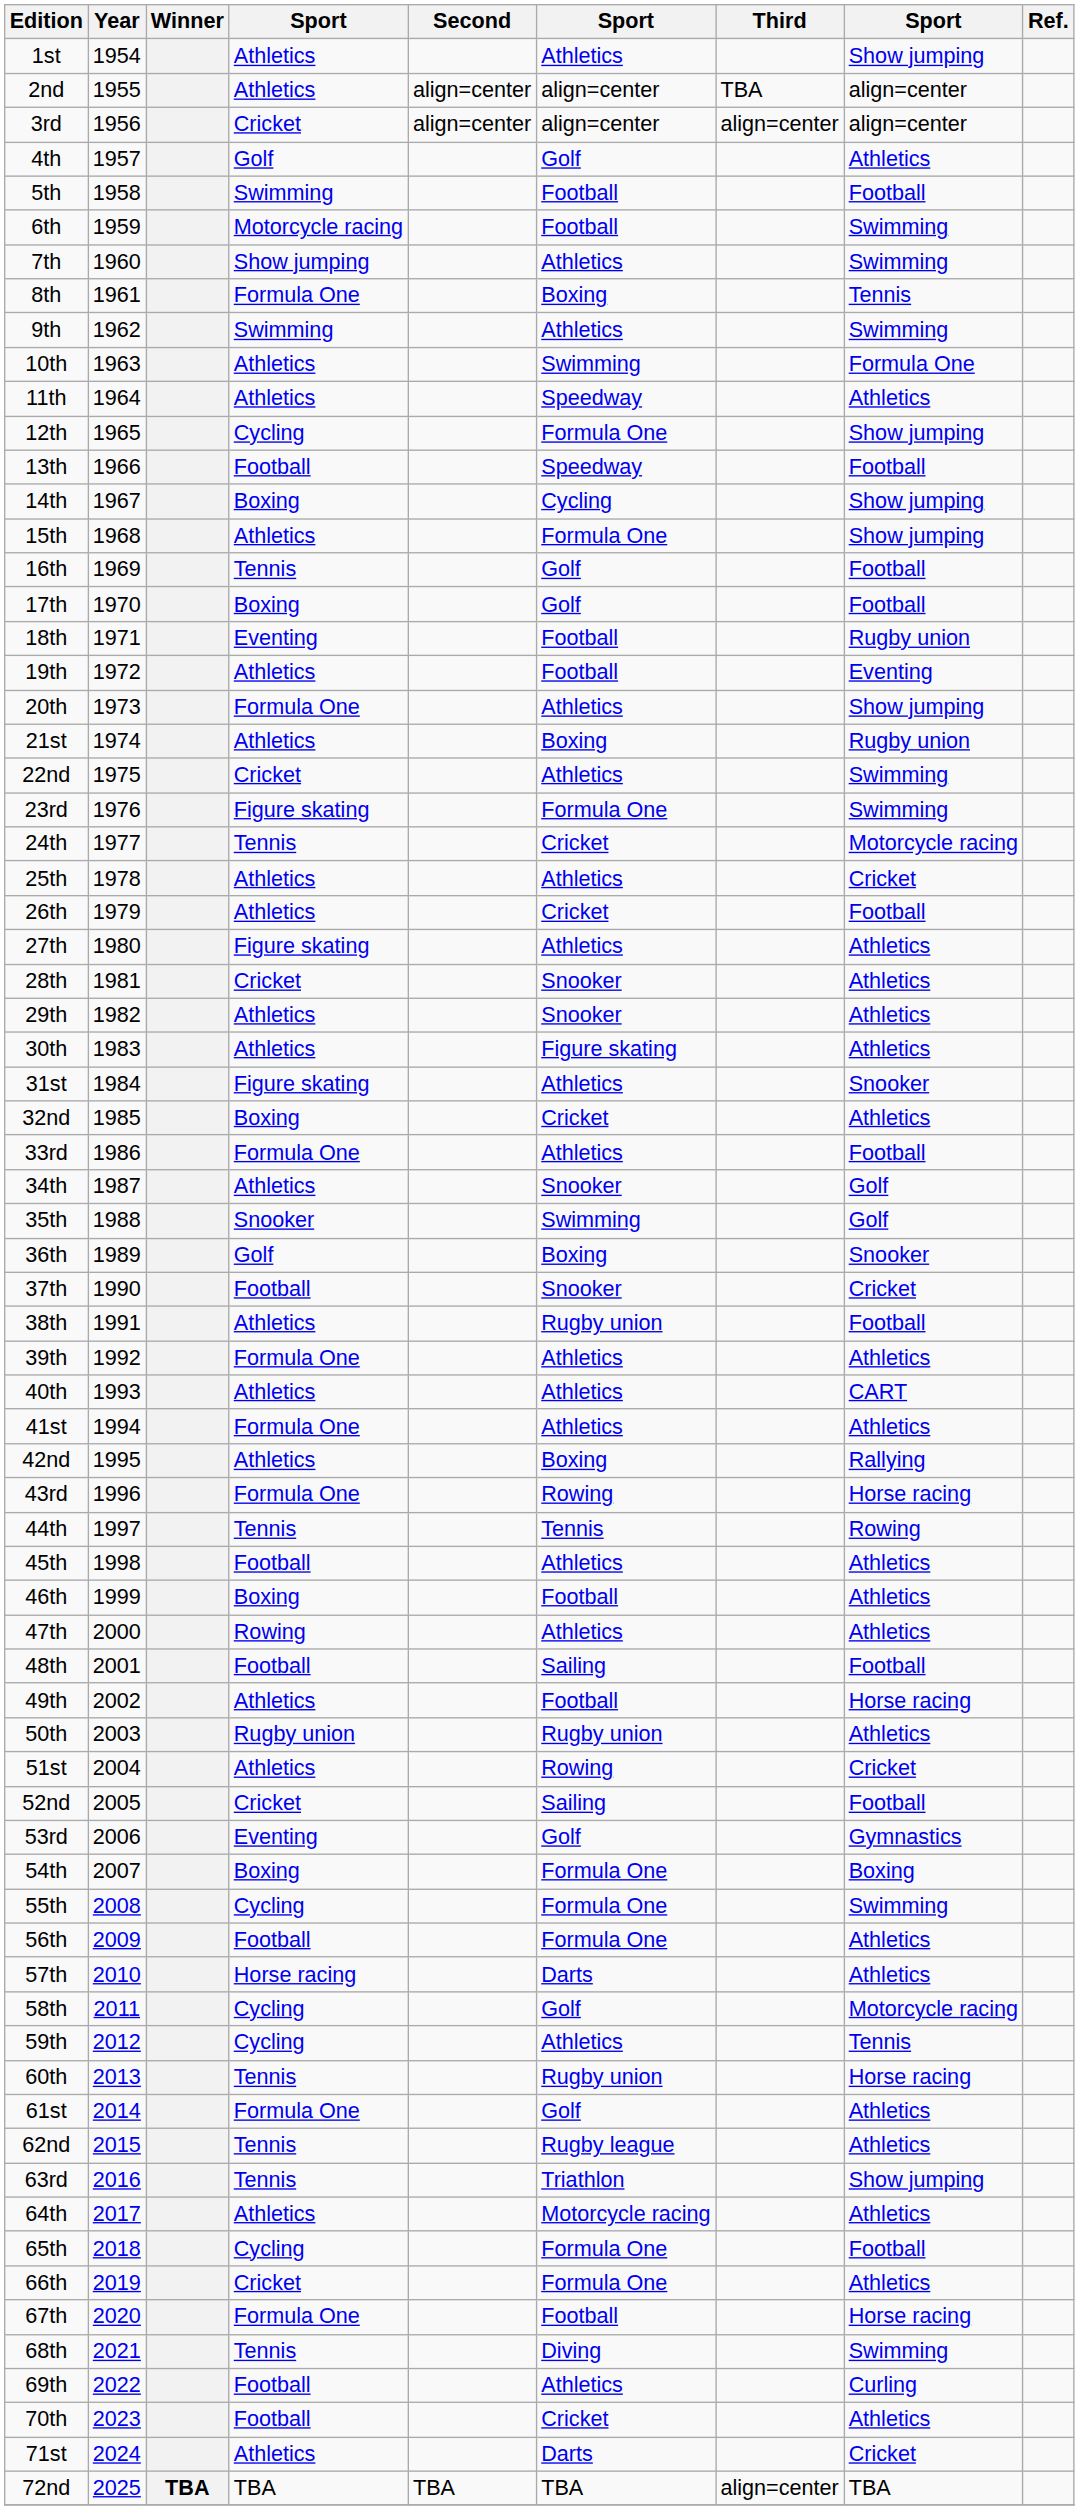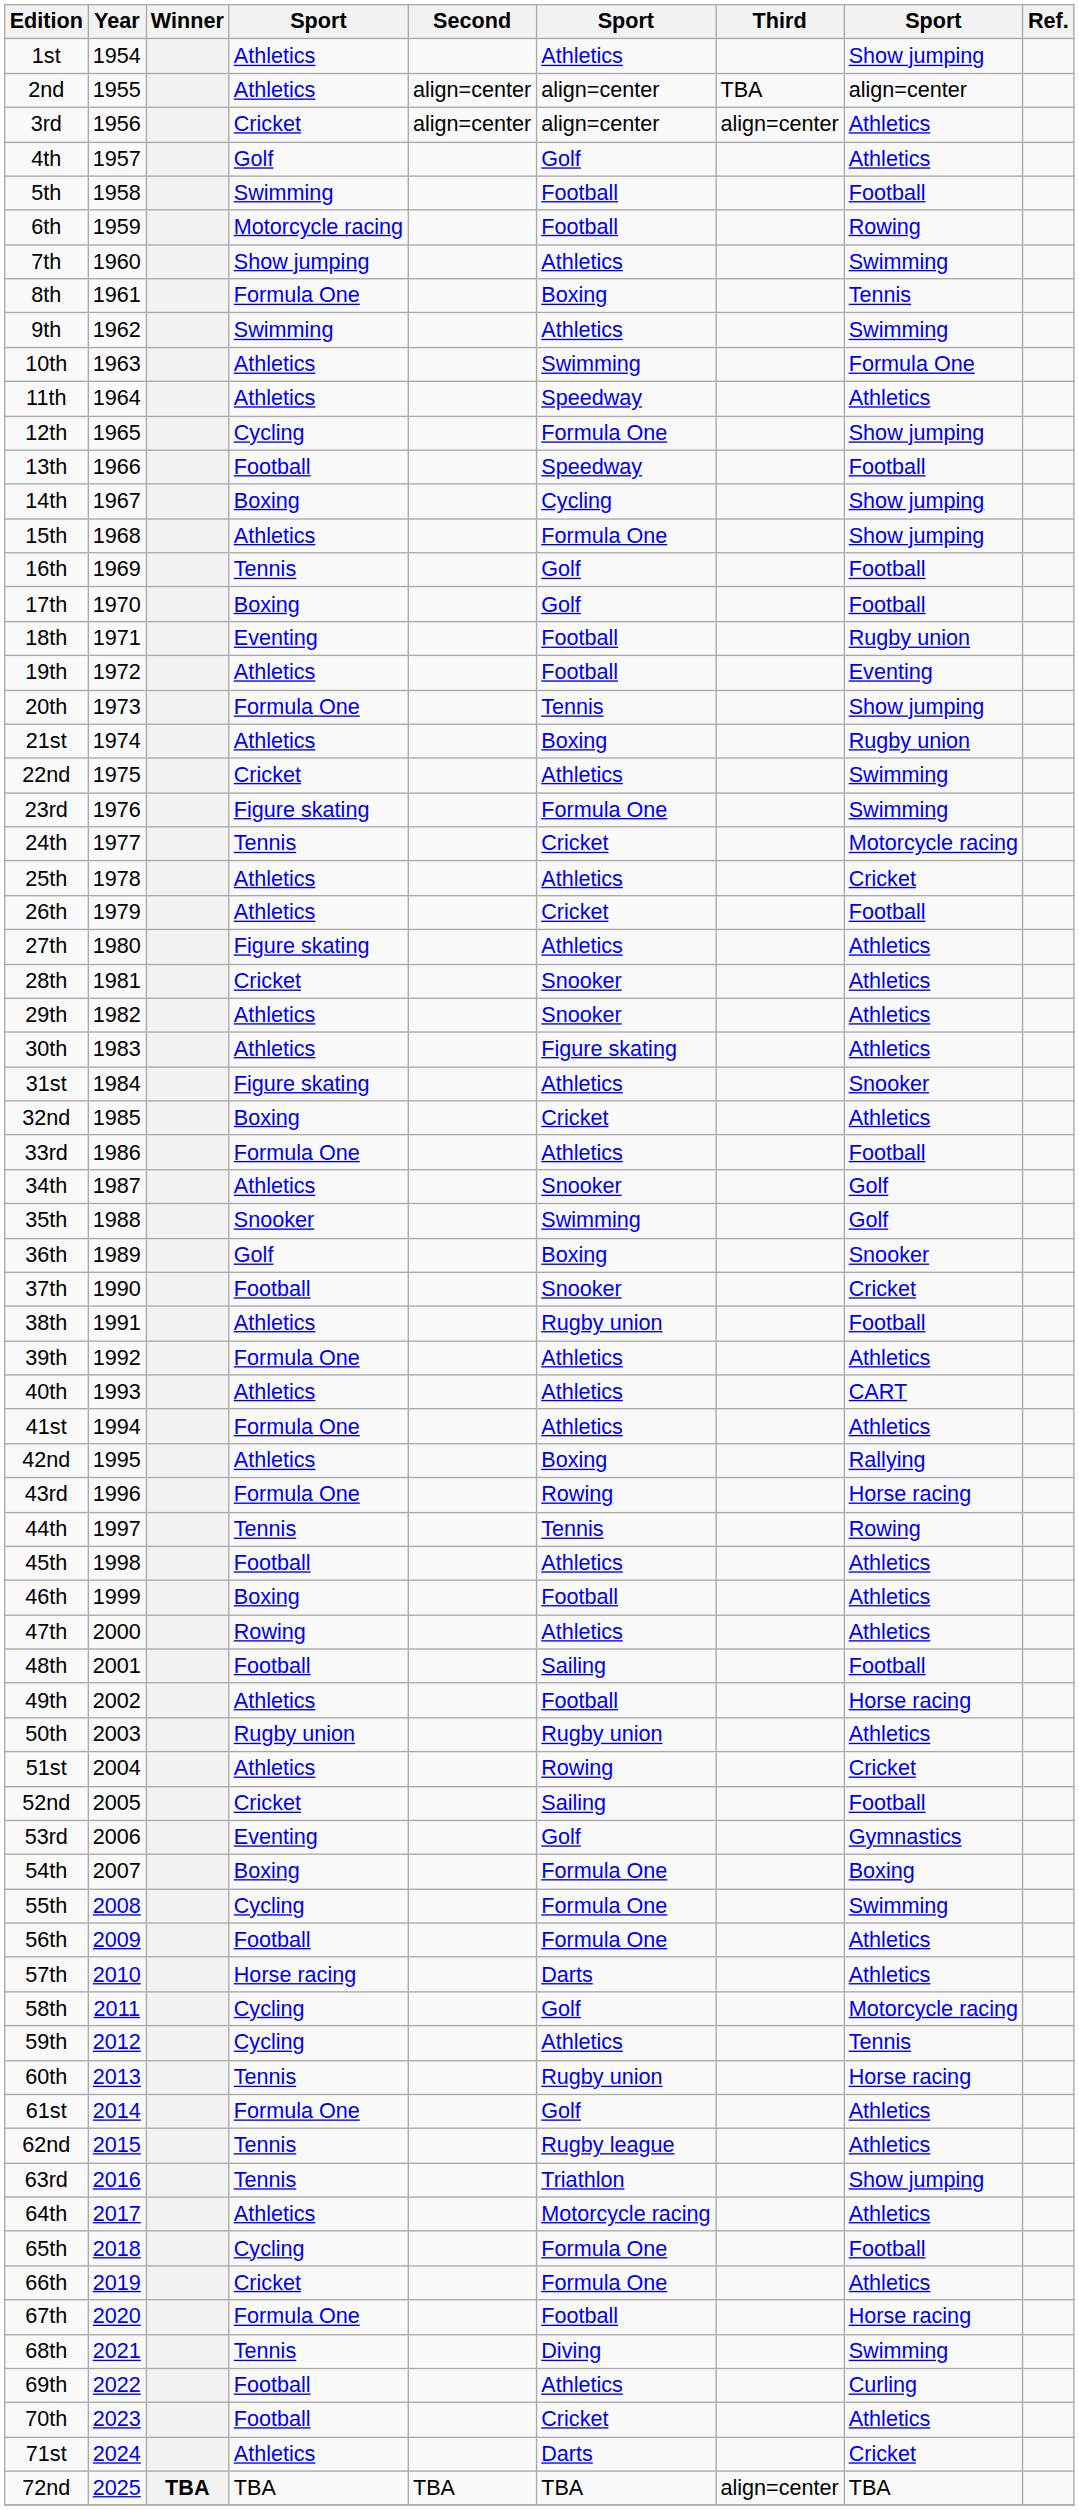(908, 124) align=center -> (890, 124) Athletics
(899, 227) Swimming -> (885, 227) Rowing
(582, 706) Athletics -> (572, 706) Tennis
